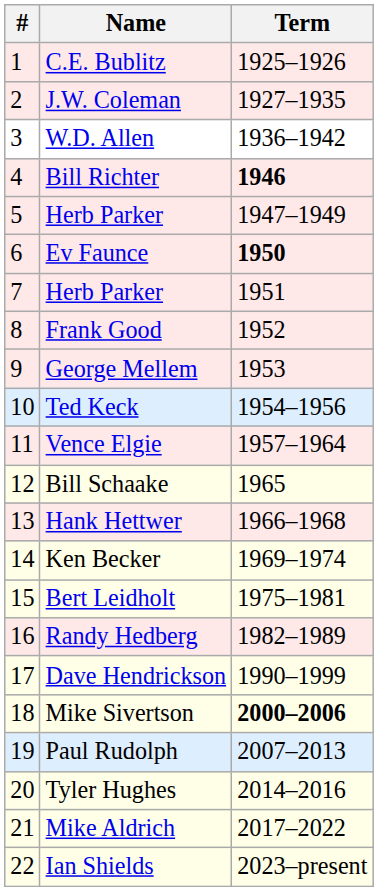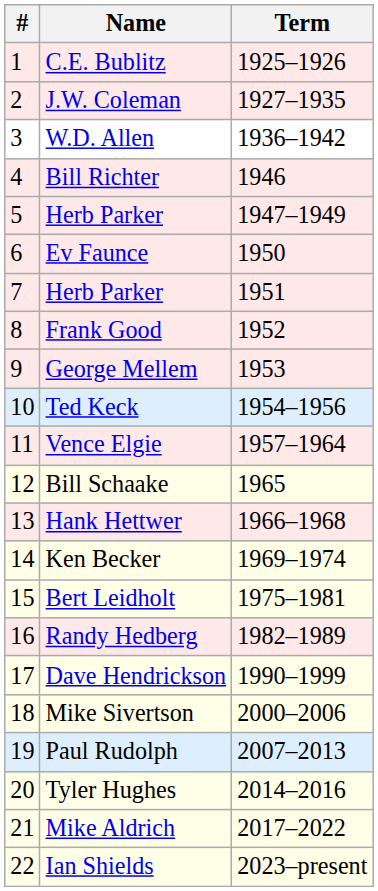(261, 176) bold -> (261, 176) normal
(261, 253) bold -> (261, 253) normal
(292, 713) bold -> (292, 713) normal
